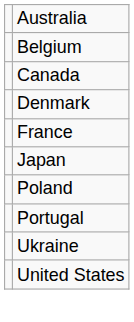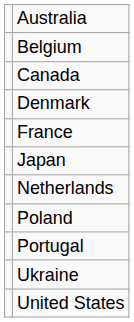+ row: (65, 189)
